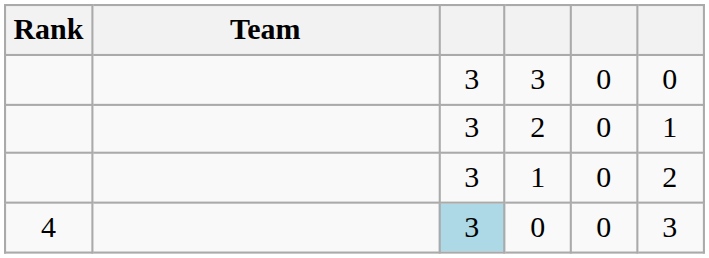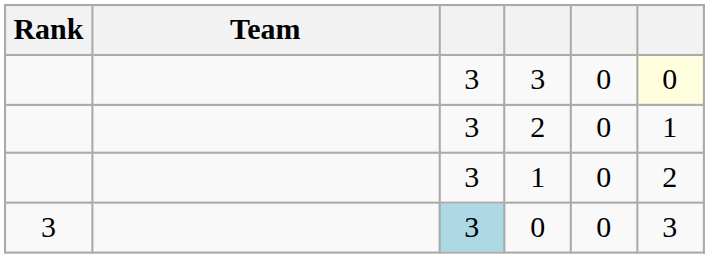(670, 78) no background -> (670, 78) lightyellow background
(48, 227) 4 -> (48, 227) 3
